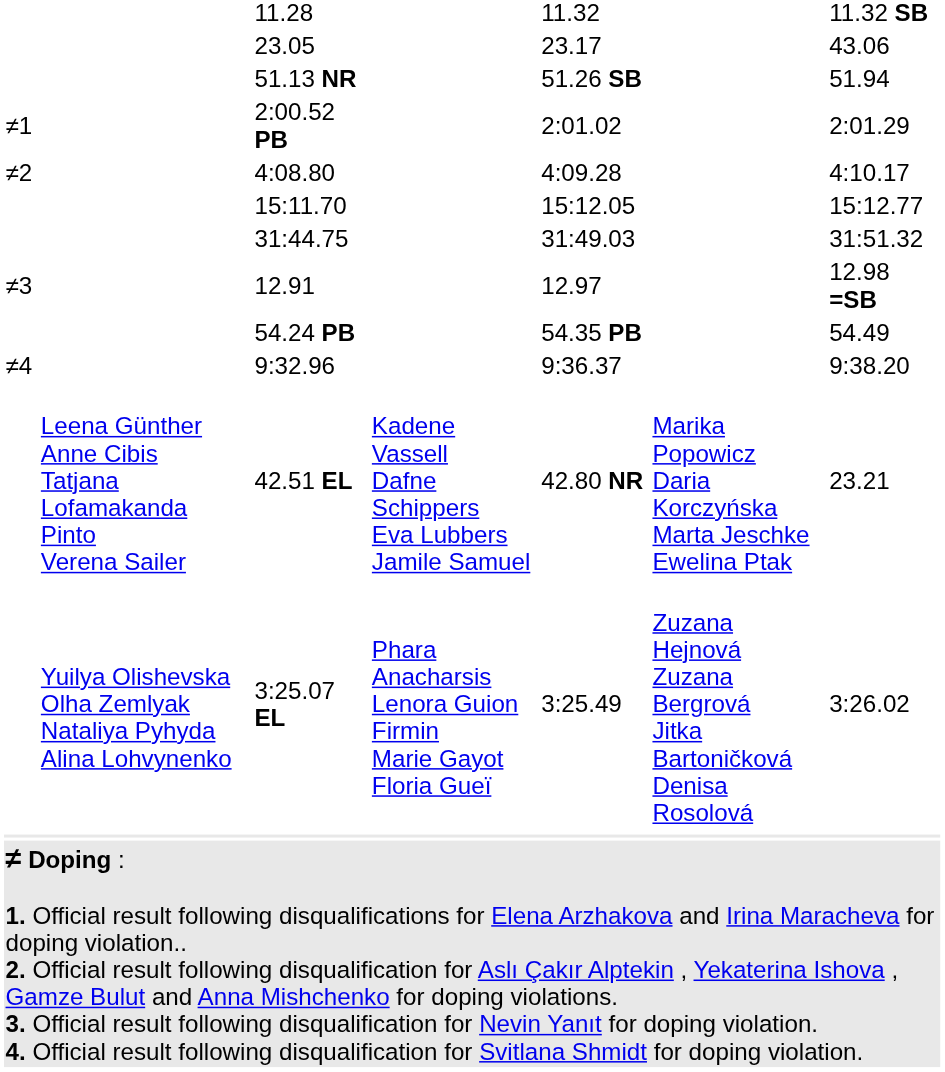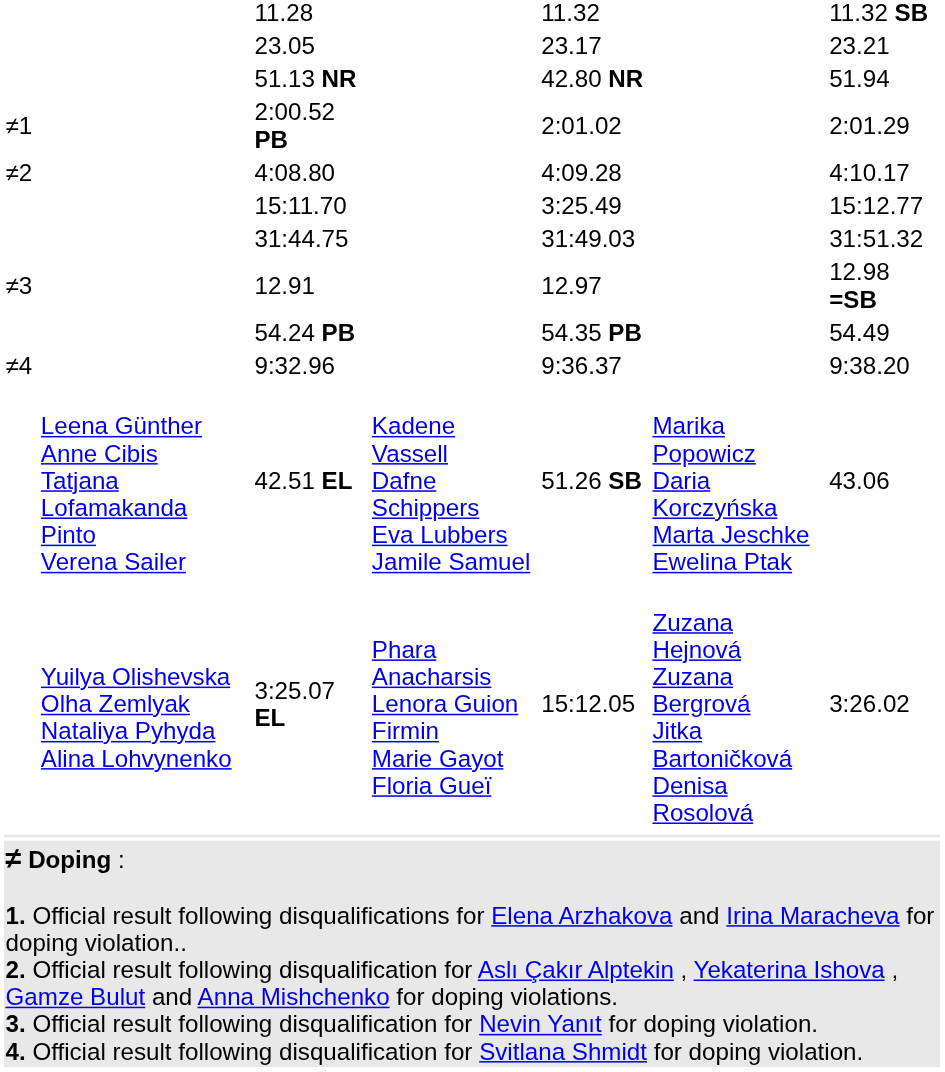(859, 46) 43.06 -> (859, 46) 23.21
(592, 79) 51.26 SB -> (592, 79) 42.80 NR
(588, 206) 15:12.05 -> (582, 206) 3:25.49
(592, 480) 42.80 NR -> (592, 480) 51.26 SB
(859, 480) 23.21 -> (859, 480) 43.06
(582, 704) 3:25.49 -> (588, 704) 15:12.05
